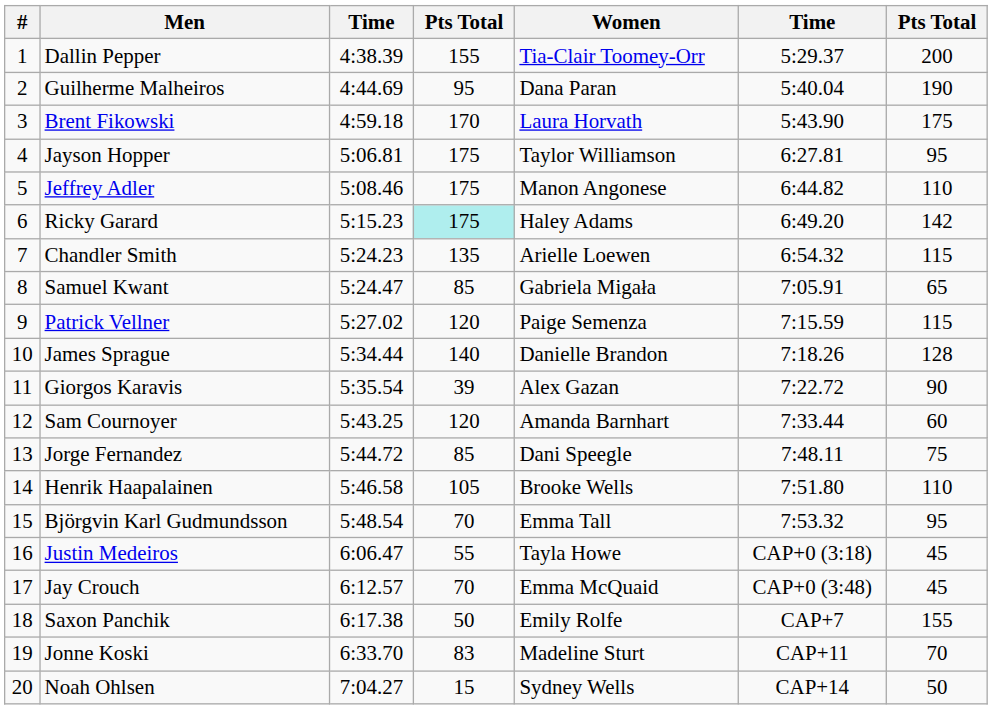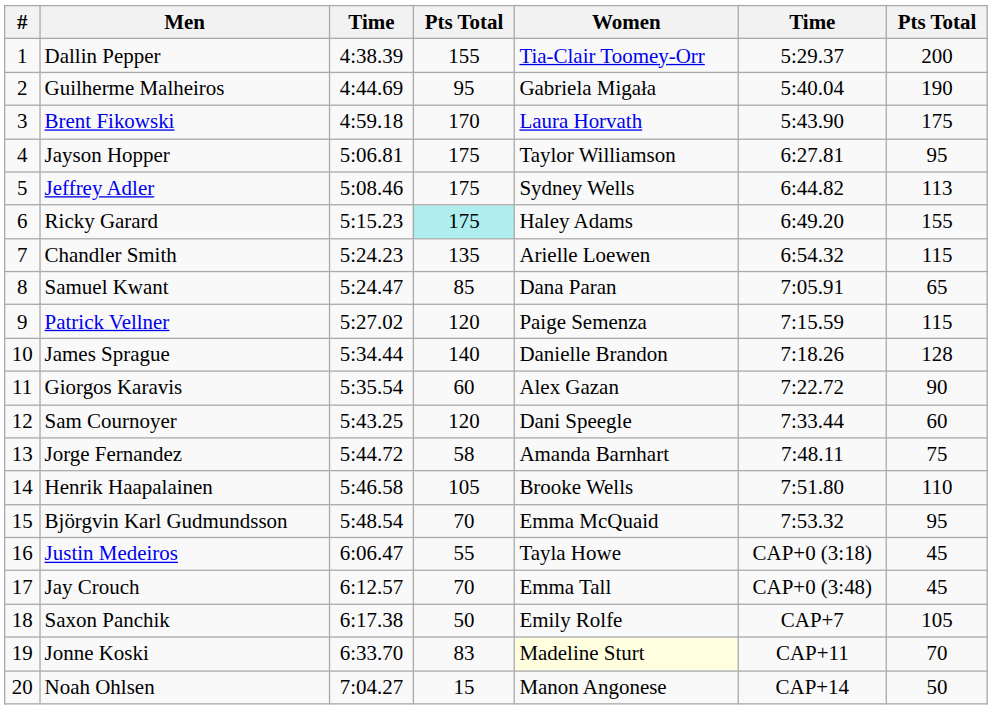(568, 88) Dana Paran -> (588, 88) Gabriela Migała
(593, 188) Manon Angonese -> (577, 188) Sydney Wells
(937, 188) 110 -> (937, 188) 113
(937, 221) 142 -> (937, 221) 155
(588, 288) Gabriela Migała -> (568, 288) Dana Paran
(464, 387) 39 -> (464, 387) 60
(594, 420) Amanda Barnhart -> (576, 420) Dani Speegle
(464, 454) 85 -> (464, 454) 58
(576, 454) Dani Speegle -> (594, 454) Amanda Barnhart
(565, 520) Emma Tall -> (589, 520) Emma McQuaid
(589, 587) Emma McQuaid -> (565, 587) Emma Tall
(937, 620) 155 -> (937, 620) 105
(582, 653) no background -> (582, 653) lightyellow background
(577, 686) Sydney Wells -> (593, 686) Manon Angonese
